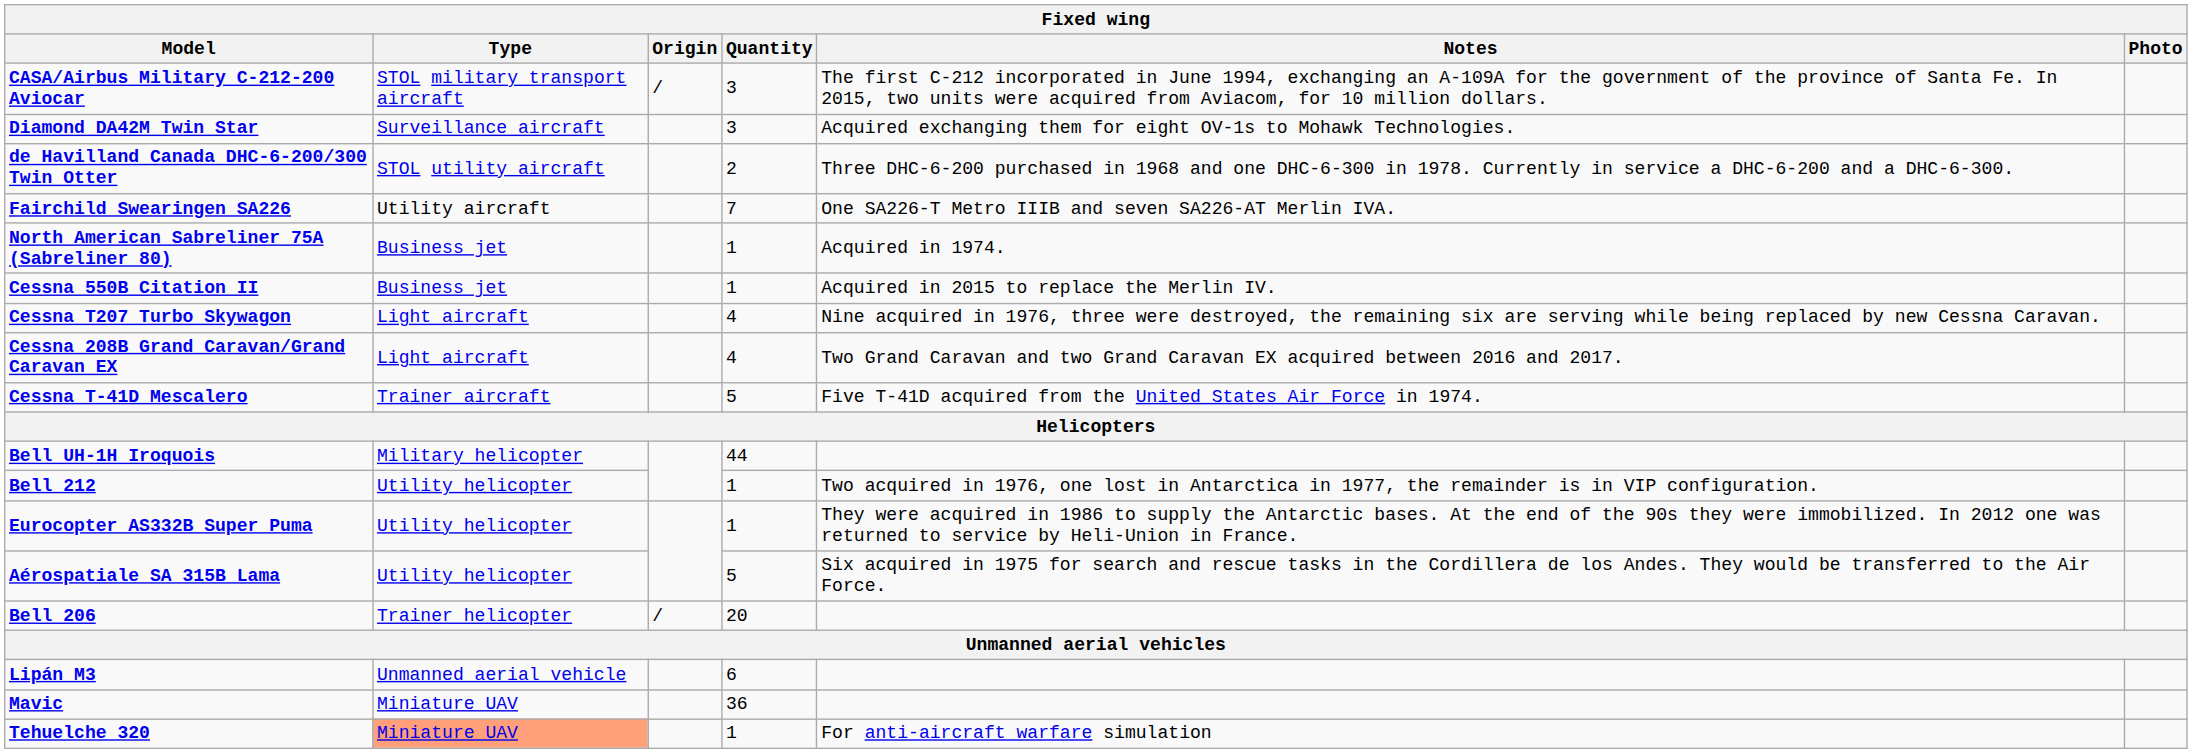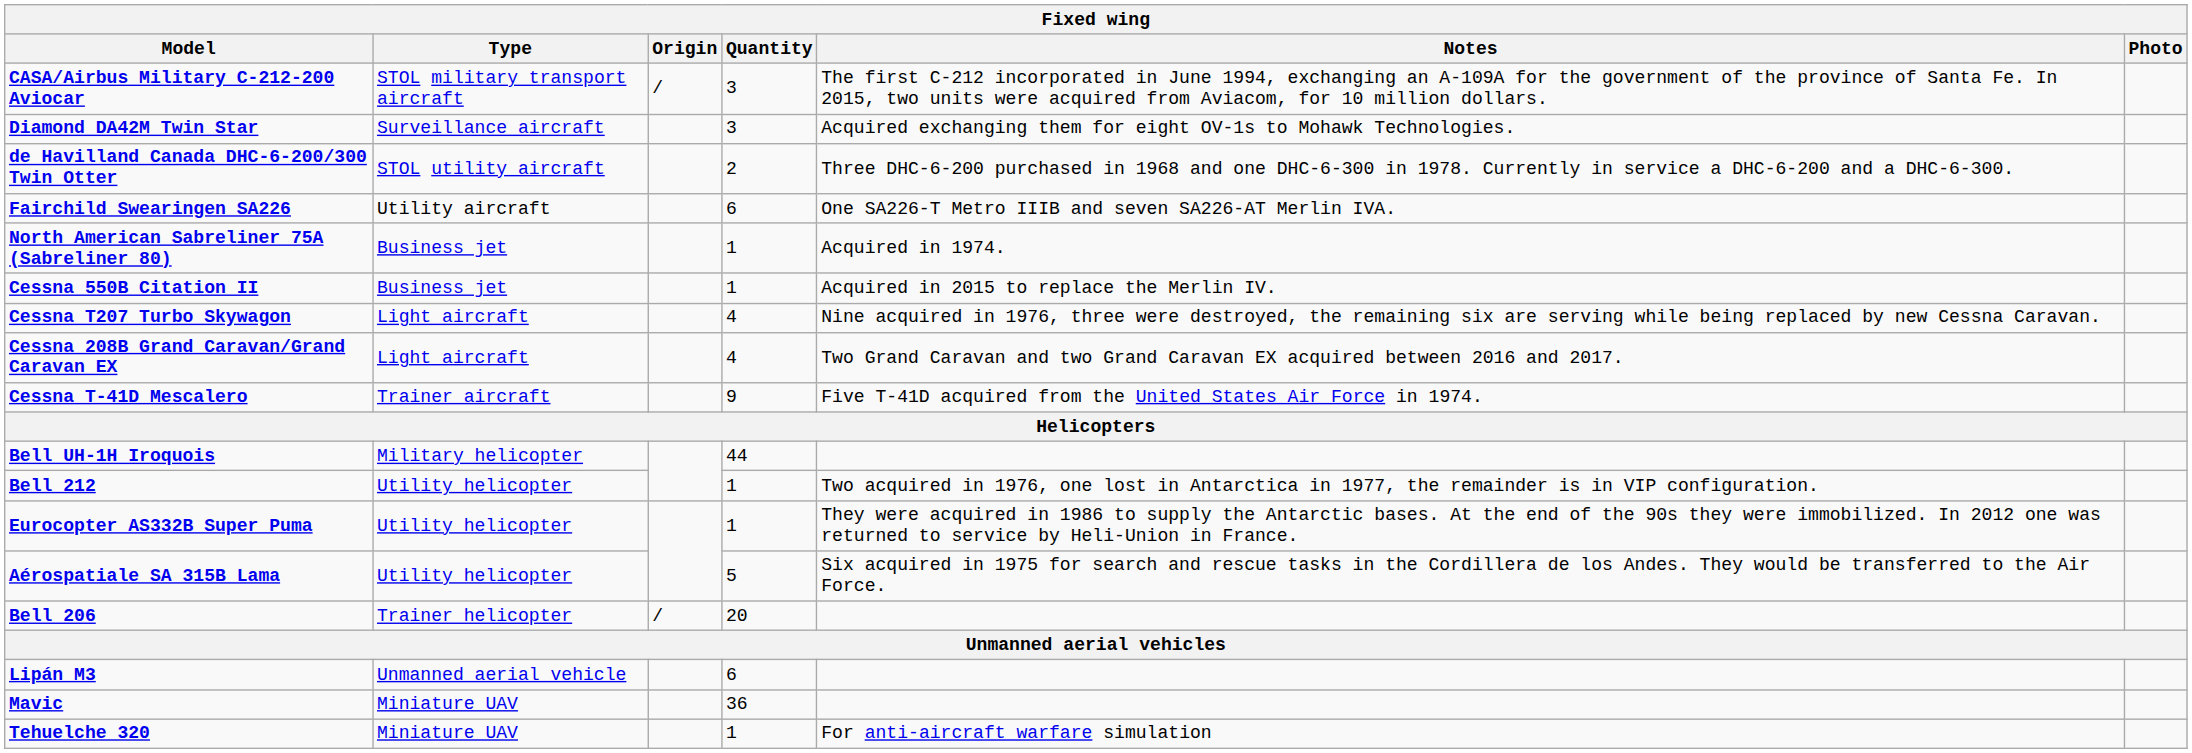(731, 208) 7 -> (731, 208) 6
(731, 397) 5 -> (731, 397) 9
(447, 734) lightsalmon background -> (447, 734) no background
